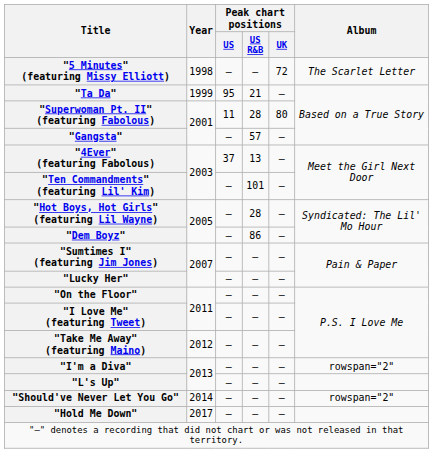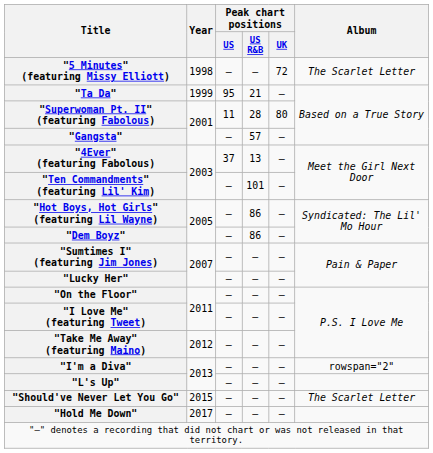(255, 213) 28 -> (255, 213) 86
(201, 398) 2014 -> (201, 398) 2015
(362, 398) rowspan="2" -> (362, 398) The Scarlet Letter
